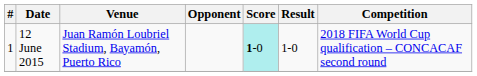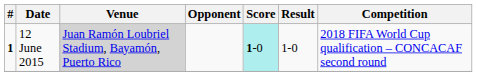(10, 47) normal -> (10, 47) bold
(116, 47) no background -> (116, 47) lightgrey background
